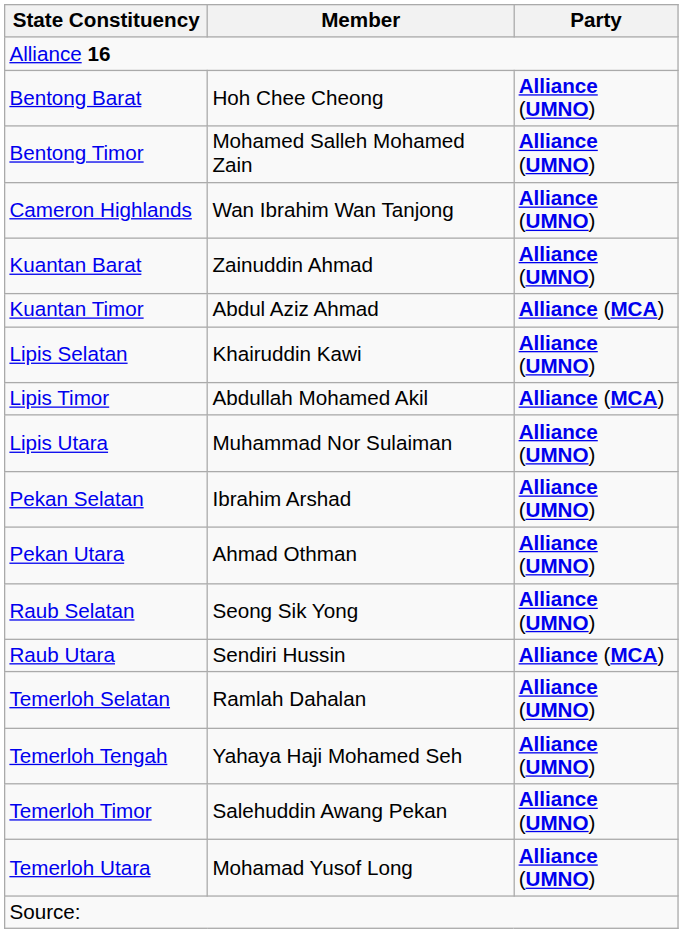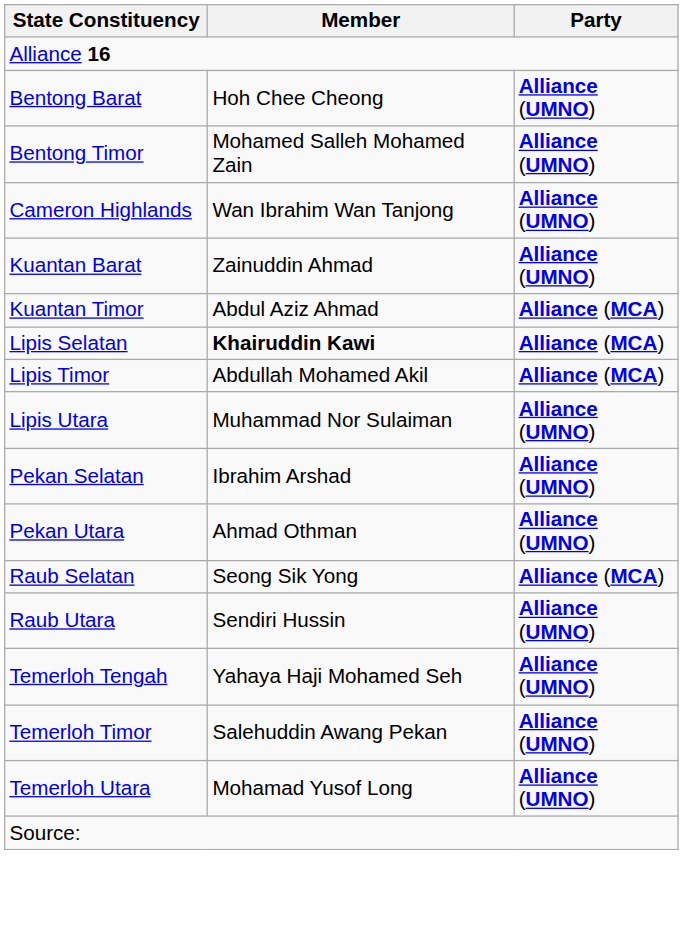(287, 354) normal -> (294, 342) bold
(558, 354) Alliance (UMNO) -> (591, 342) Alliance (MCA)
(558, 611) Alliance (UMNO) -> (591, 576) Alliance (MCA)
(591, 655) Alliance (MCA) -> (558, 620) Alliance (UMNO)
- row: (90, 699)
